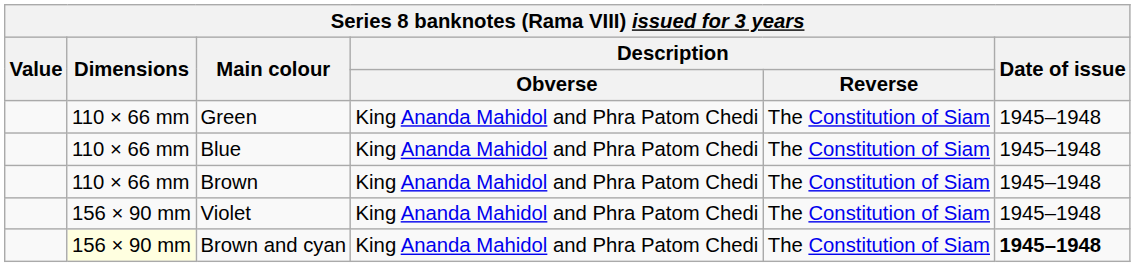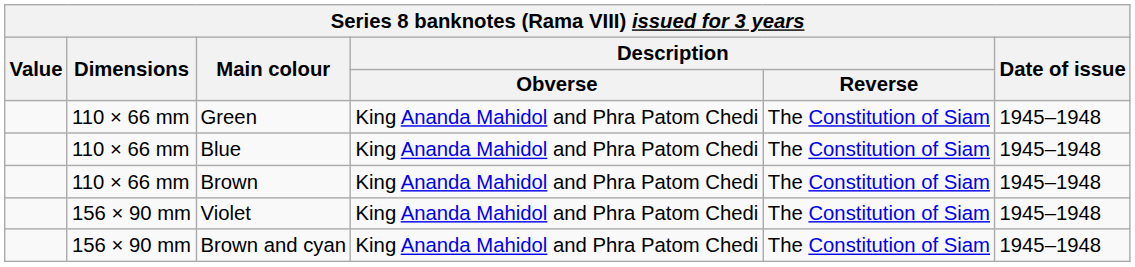(132, 246) lightyellow background -> (132, 246) no background
(1050, 246) bold -> (1050, 246) normal
